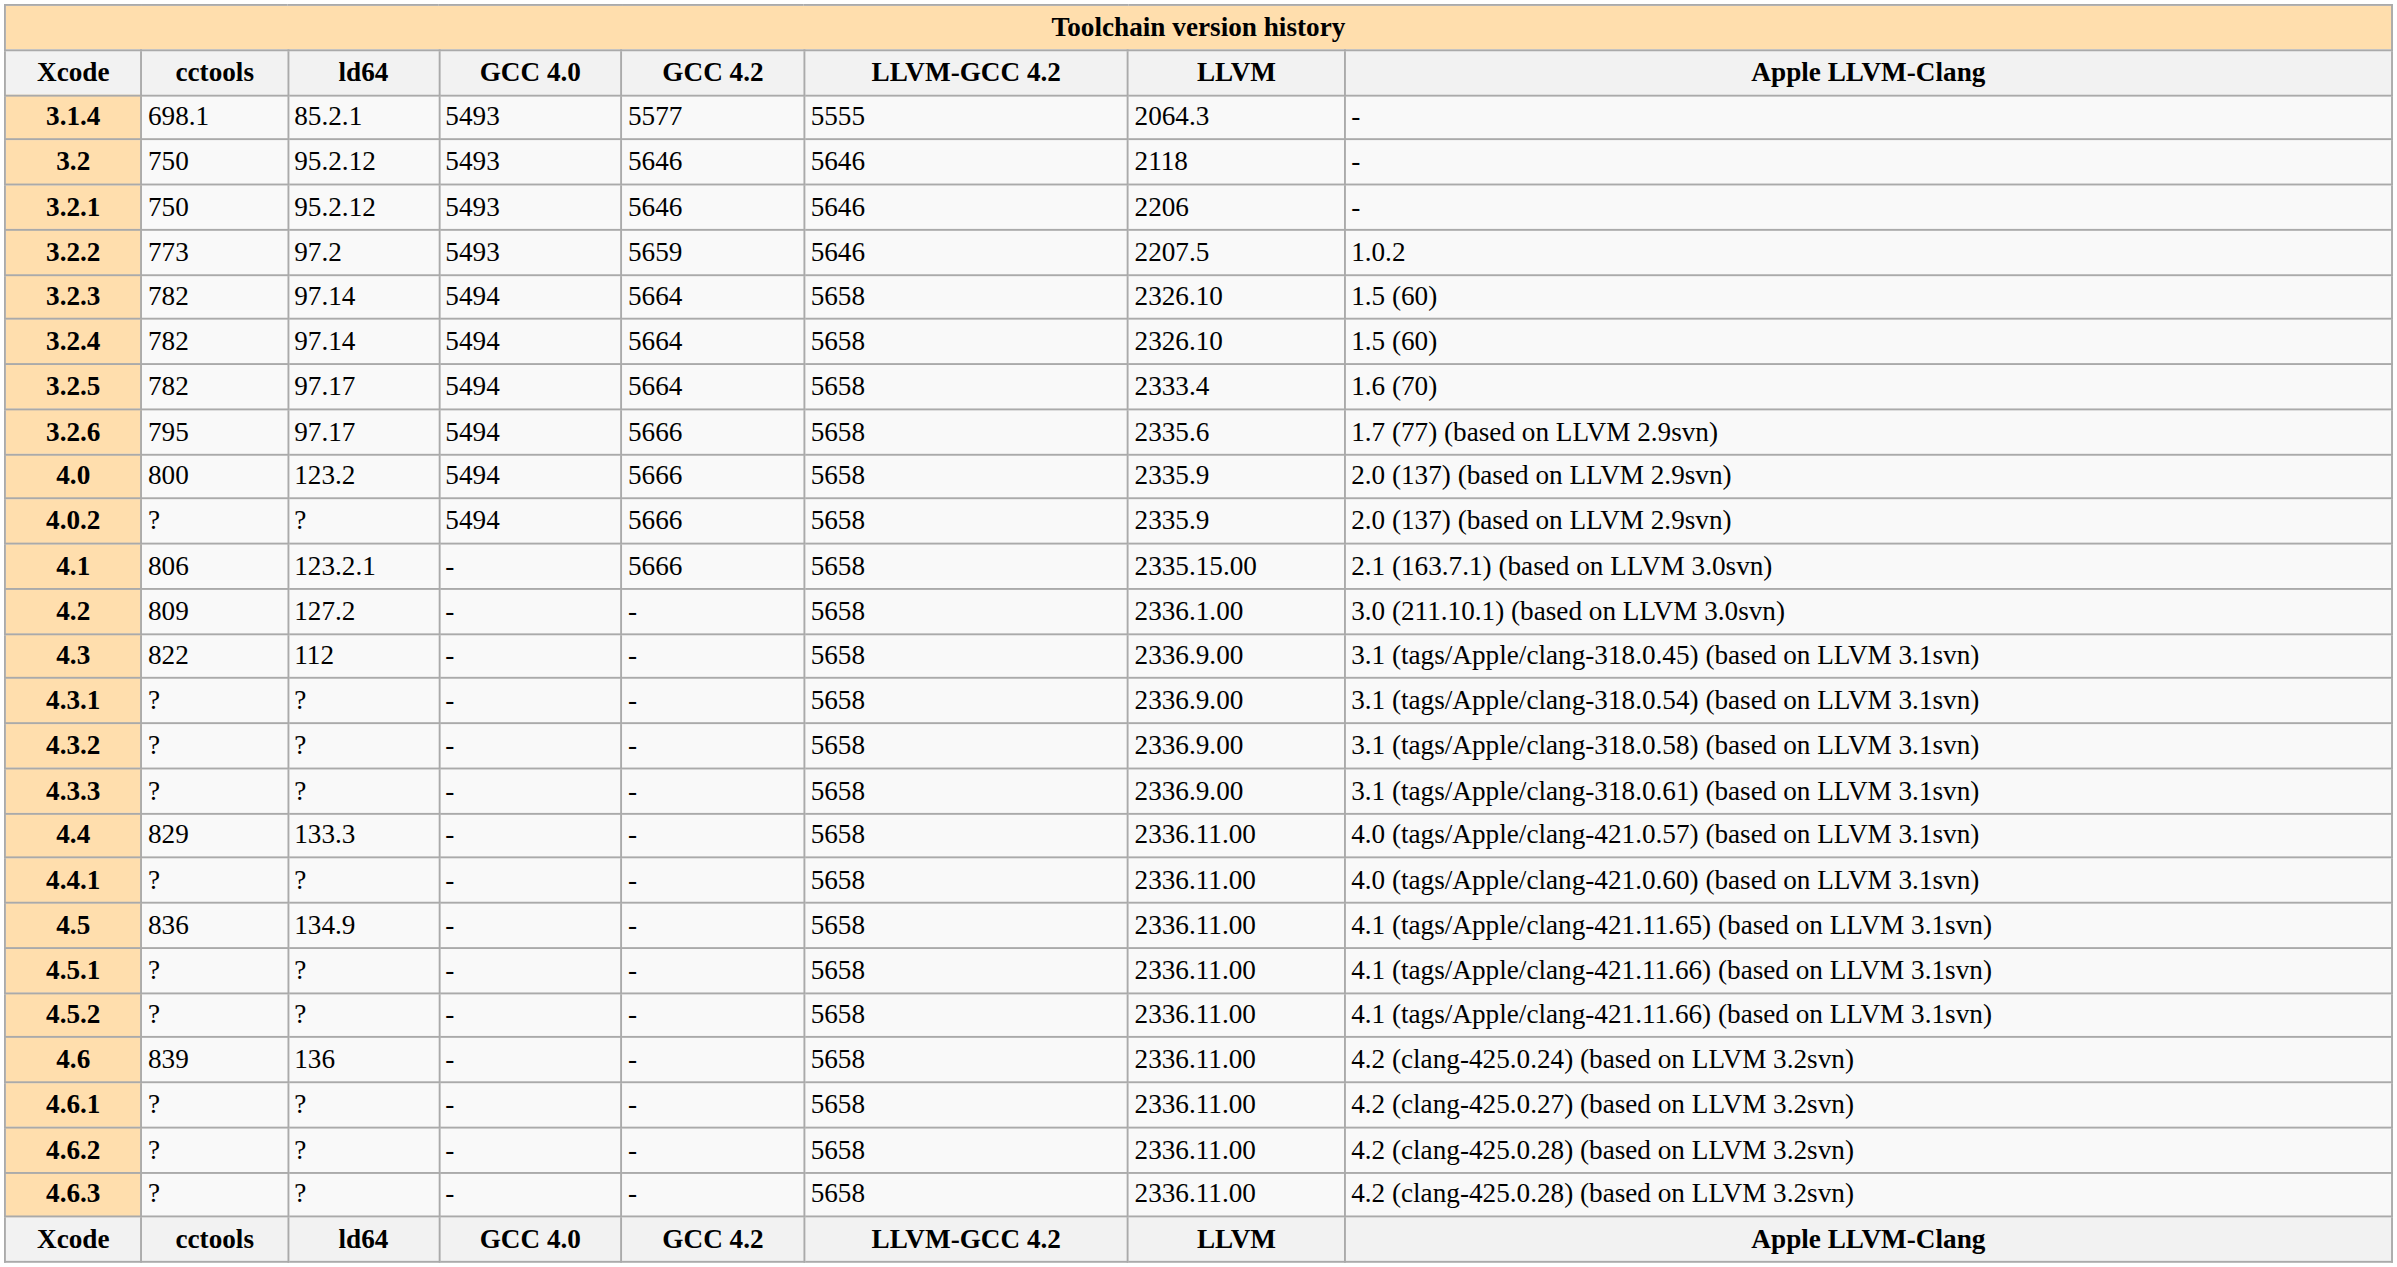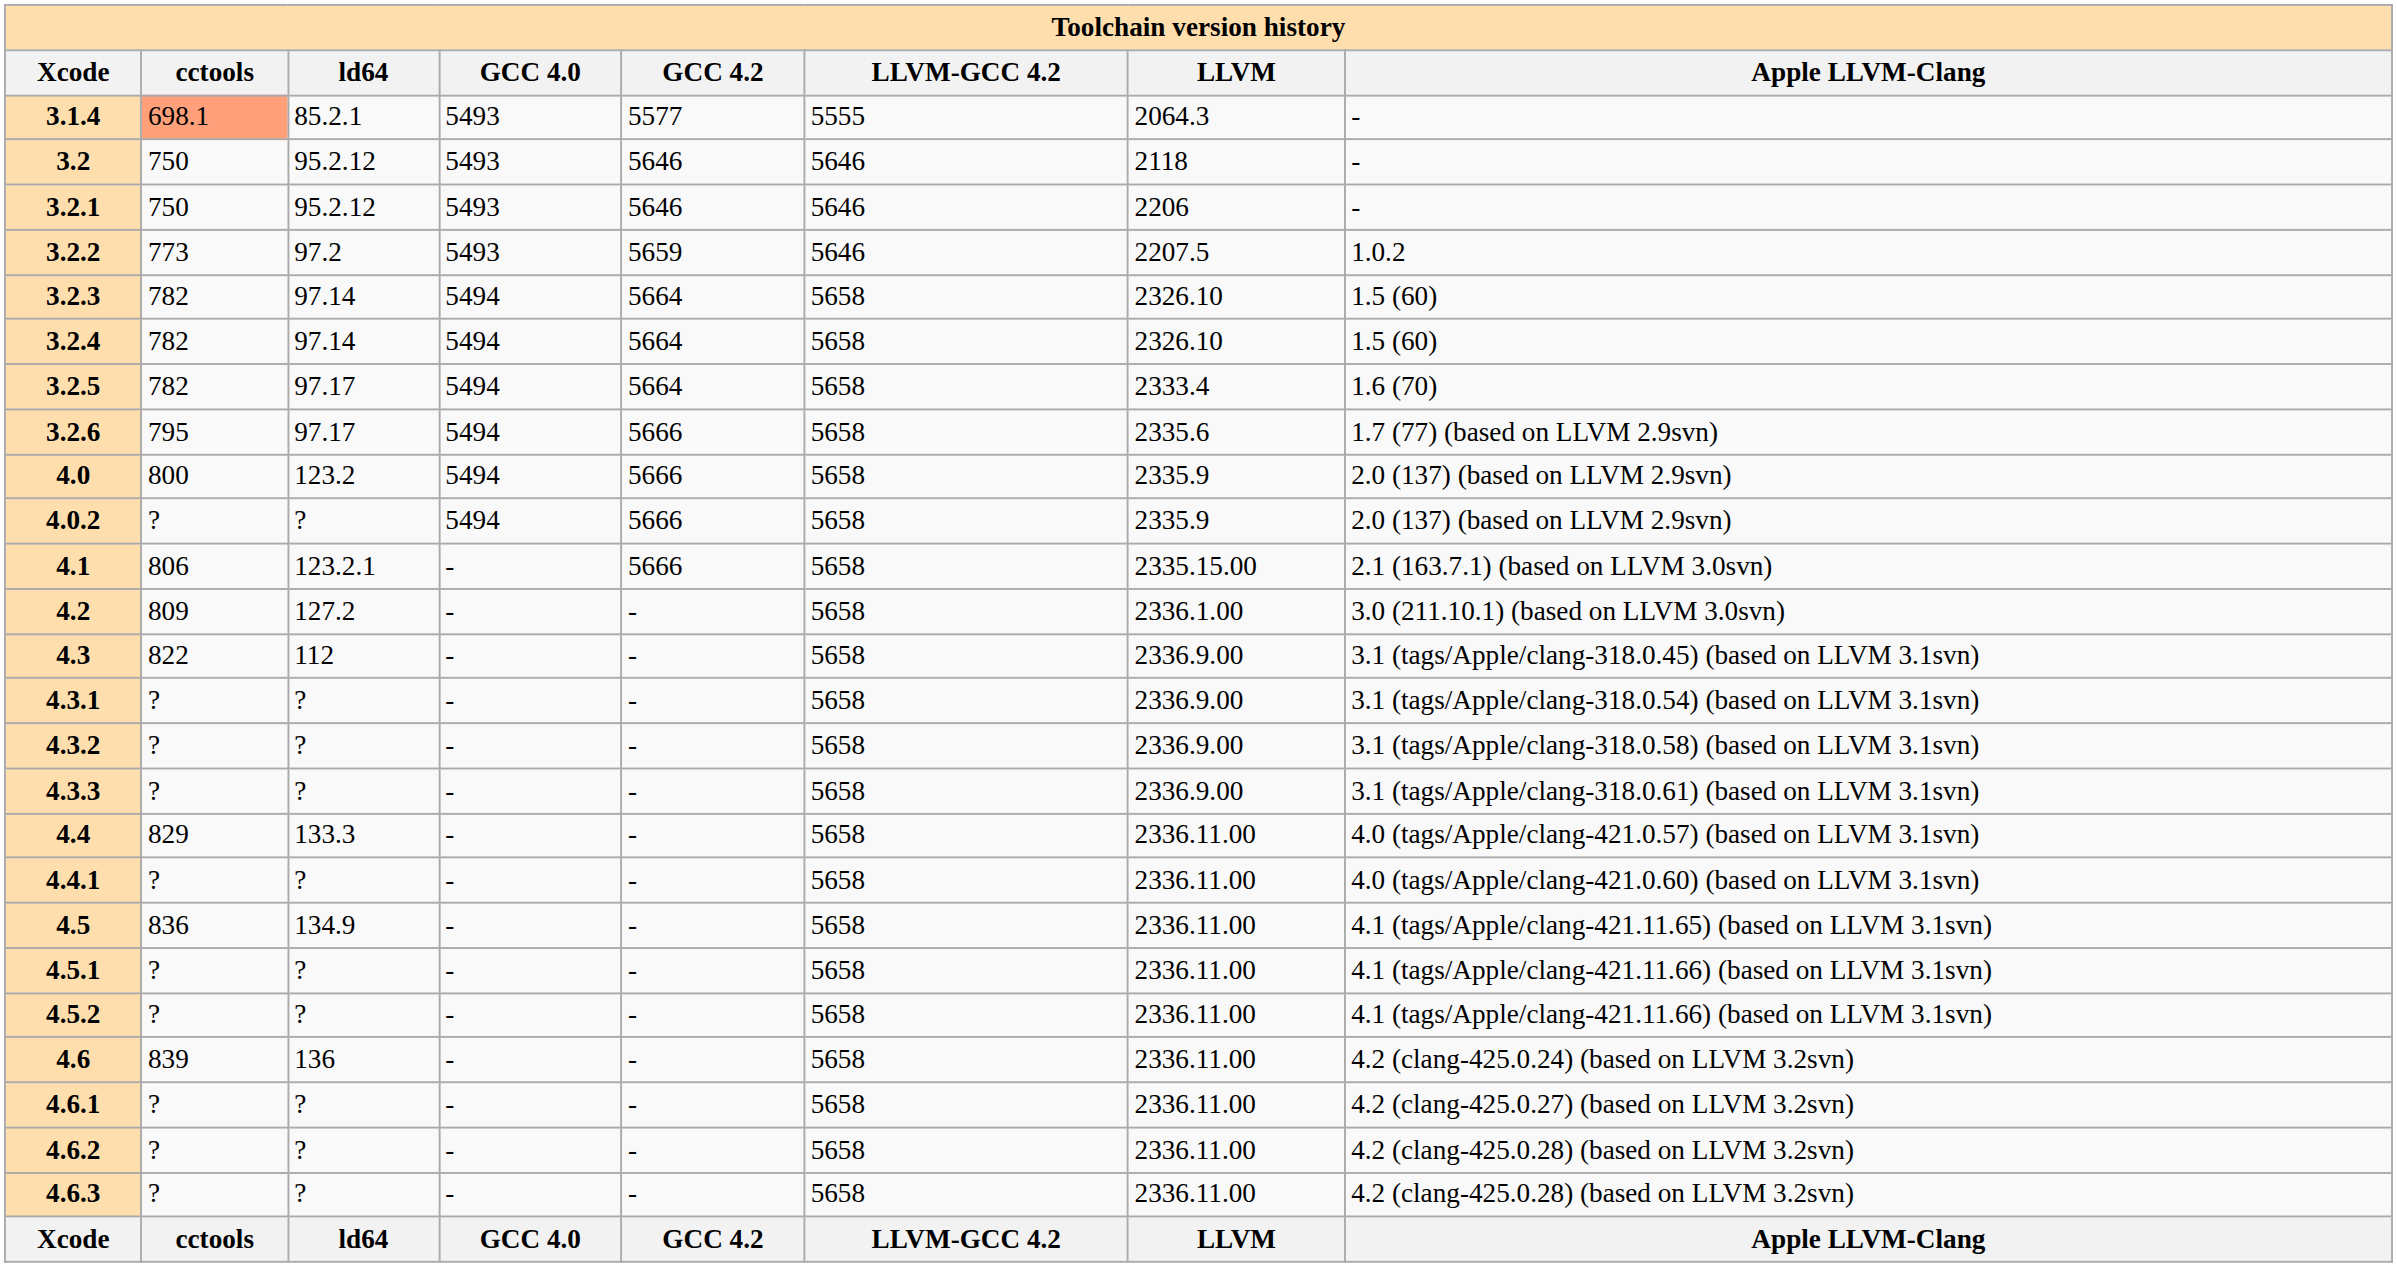(179, 117) no background -> (179, 117) lightsalmon background
